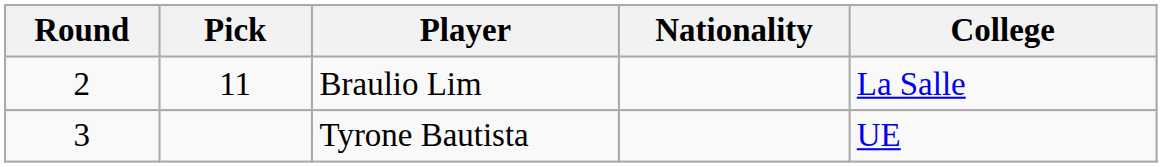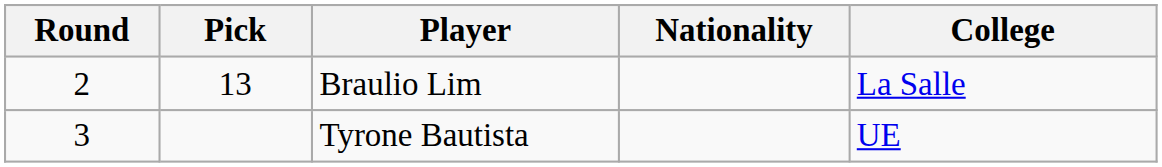(235, 82) 11 -> (235, 82) 13
